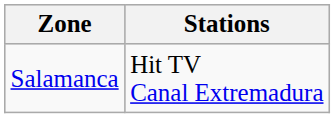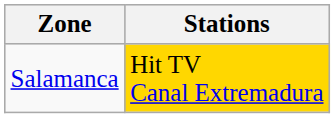(227, 77) no background -> (227, 77) gold background
